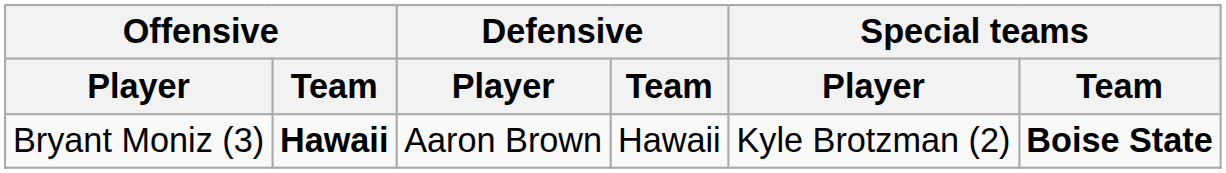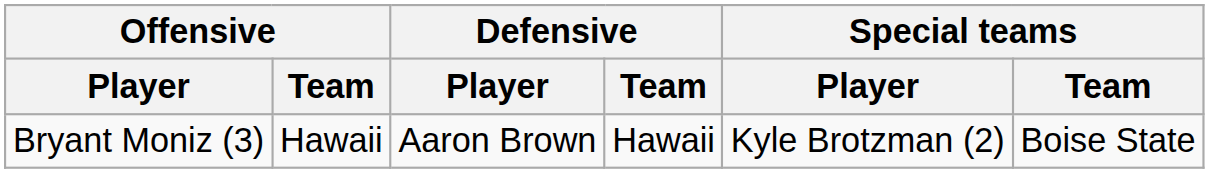(334, 140) bold -> (331, 140) normal
(1119, 140) bold -> (1108, 140) normal
